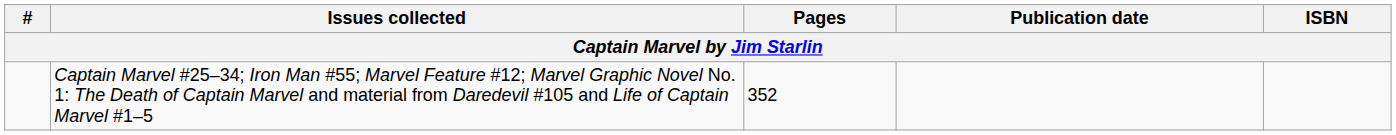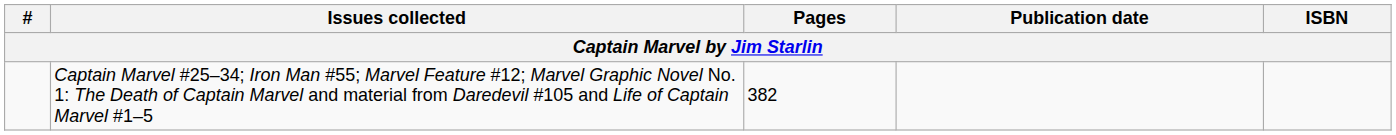(762, 95) 352 -> (762, 95) 382
